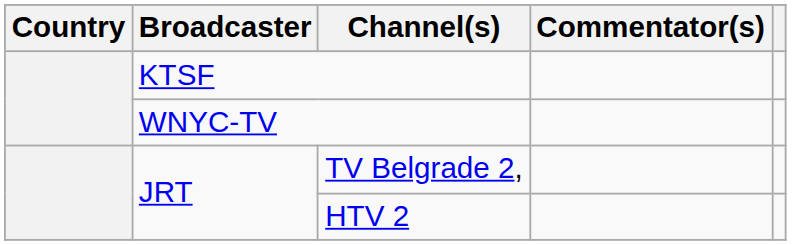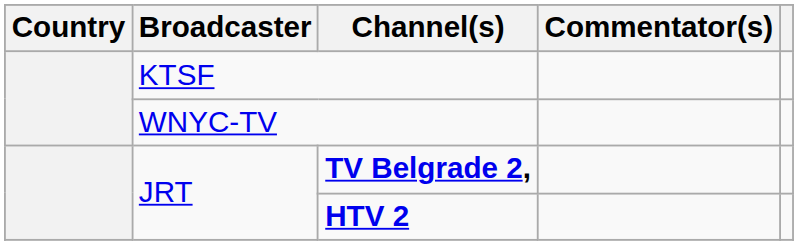(424, 168) normal -> (428, 168) bold
(367, 215) normal -> (367, 215) bold
